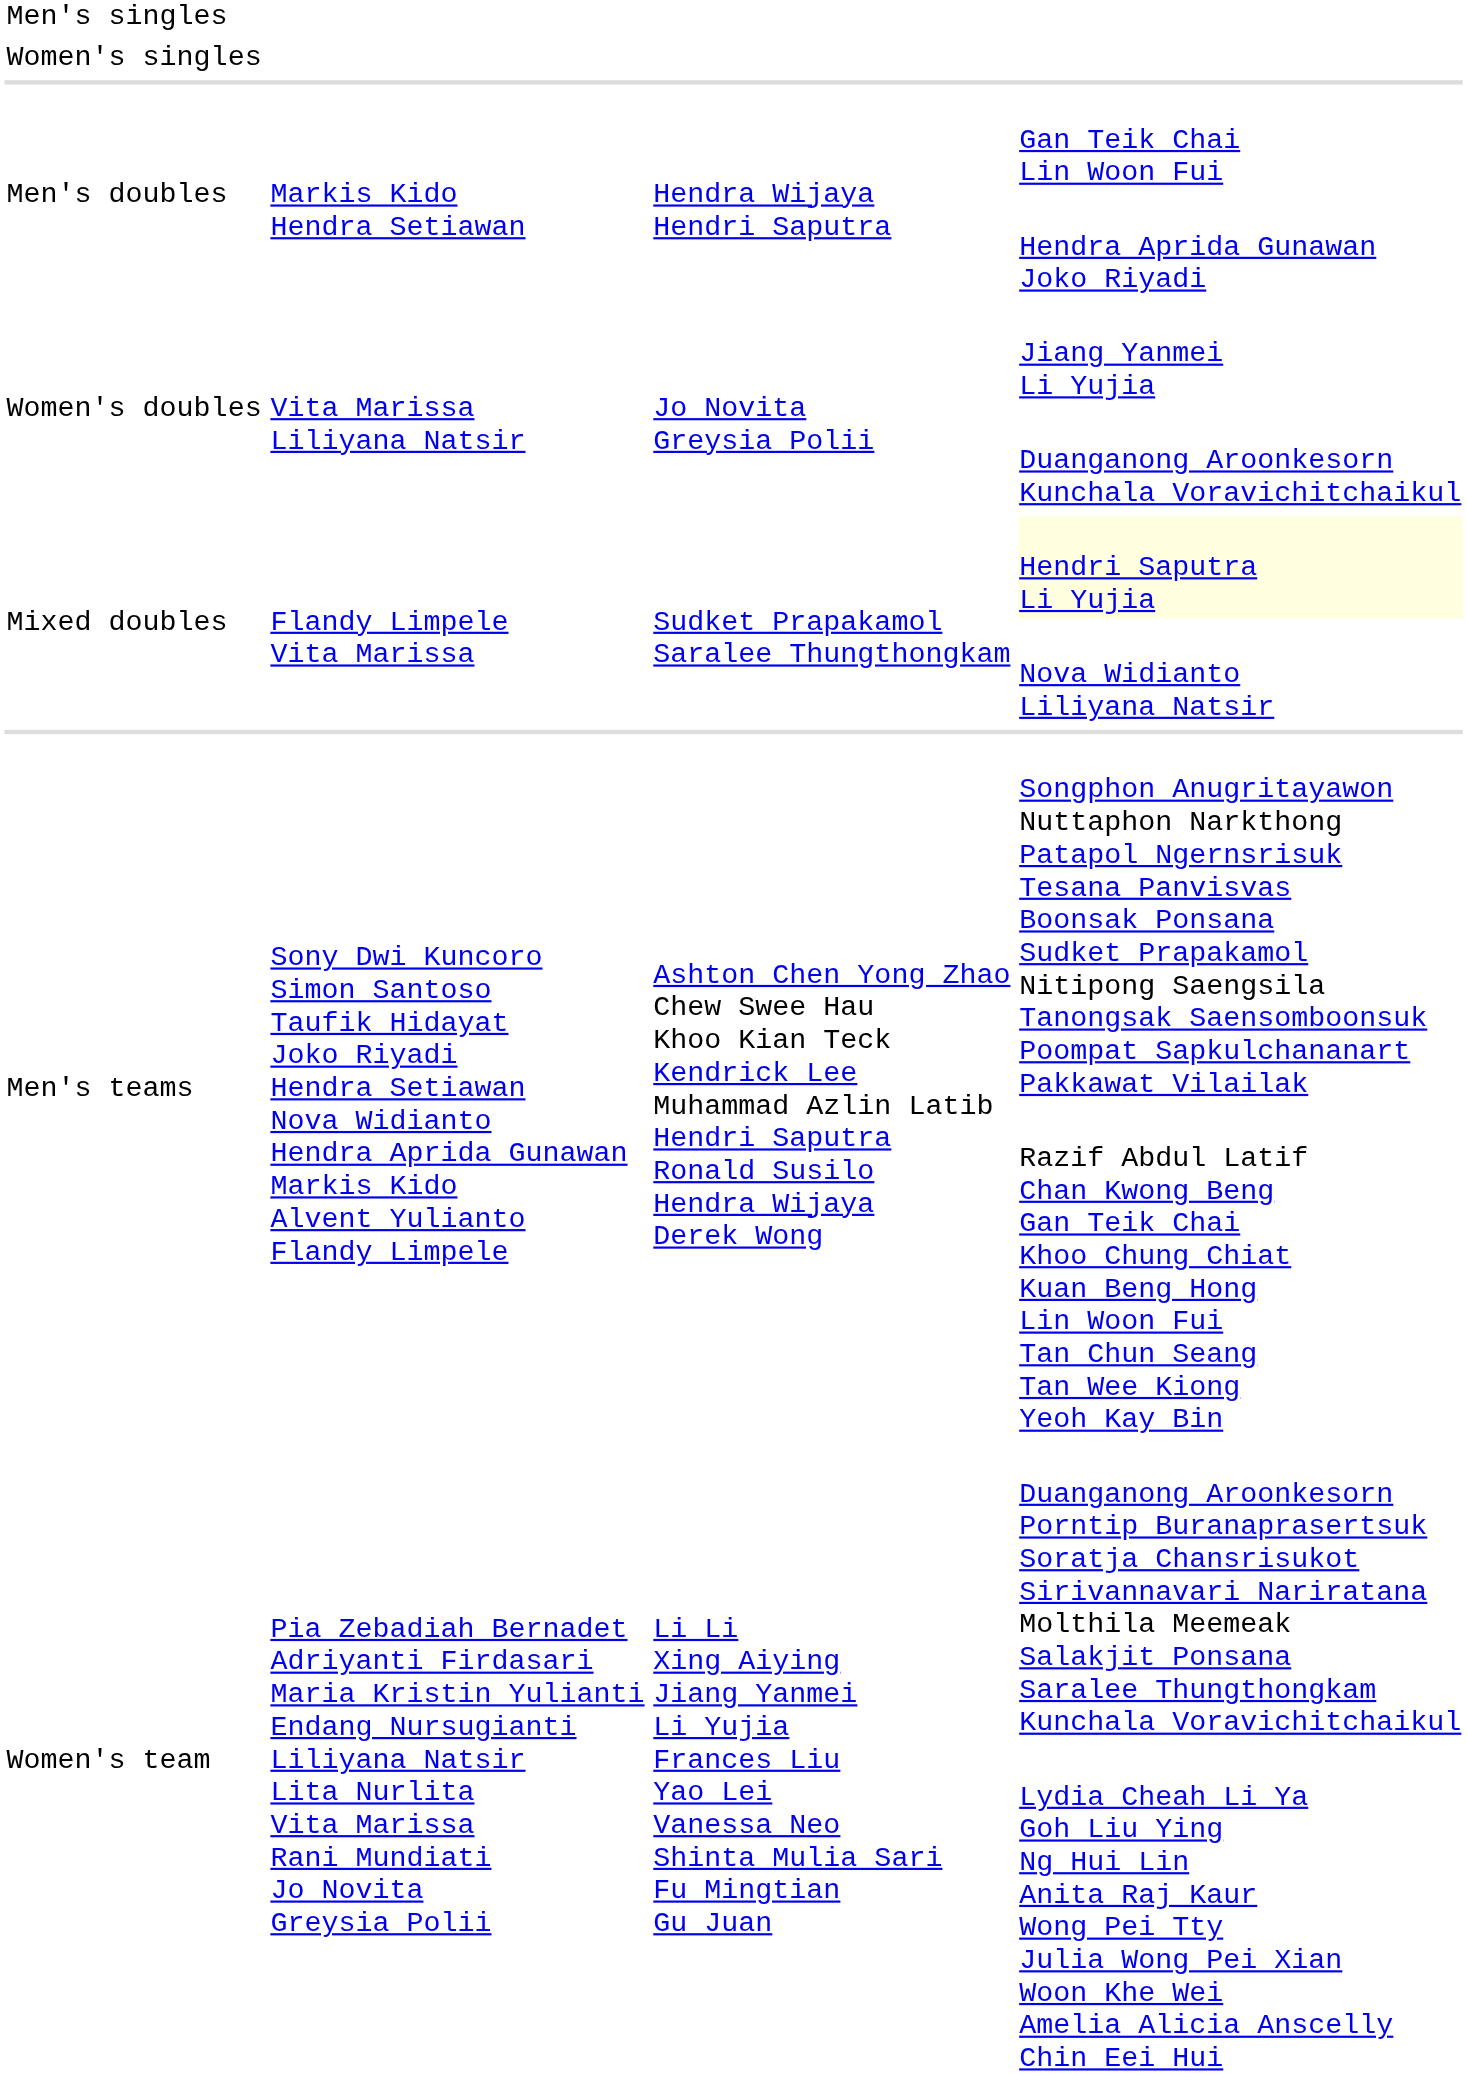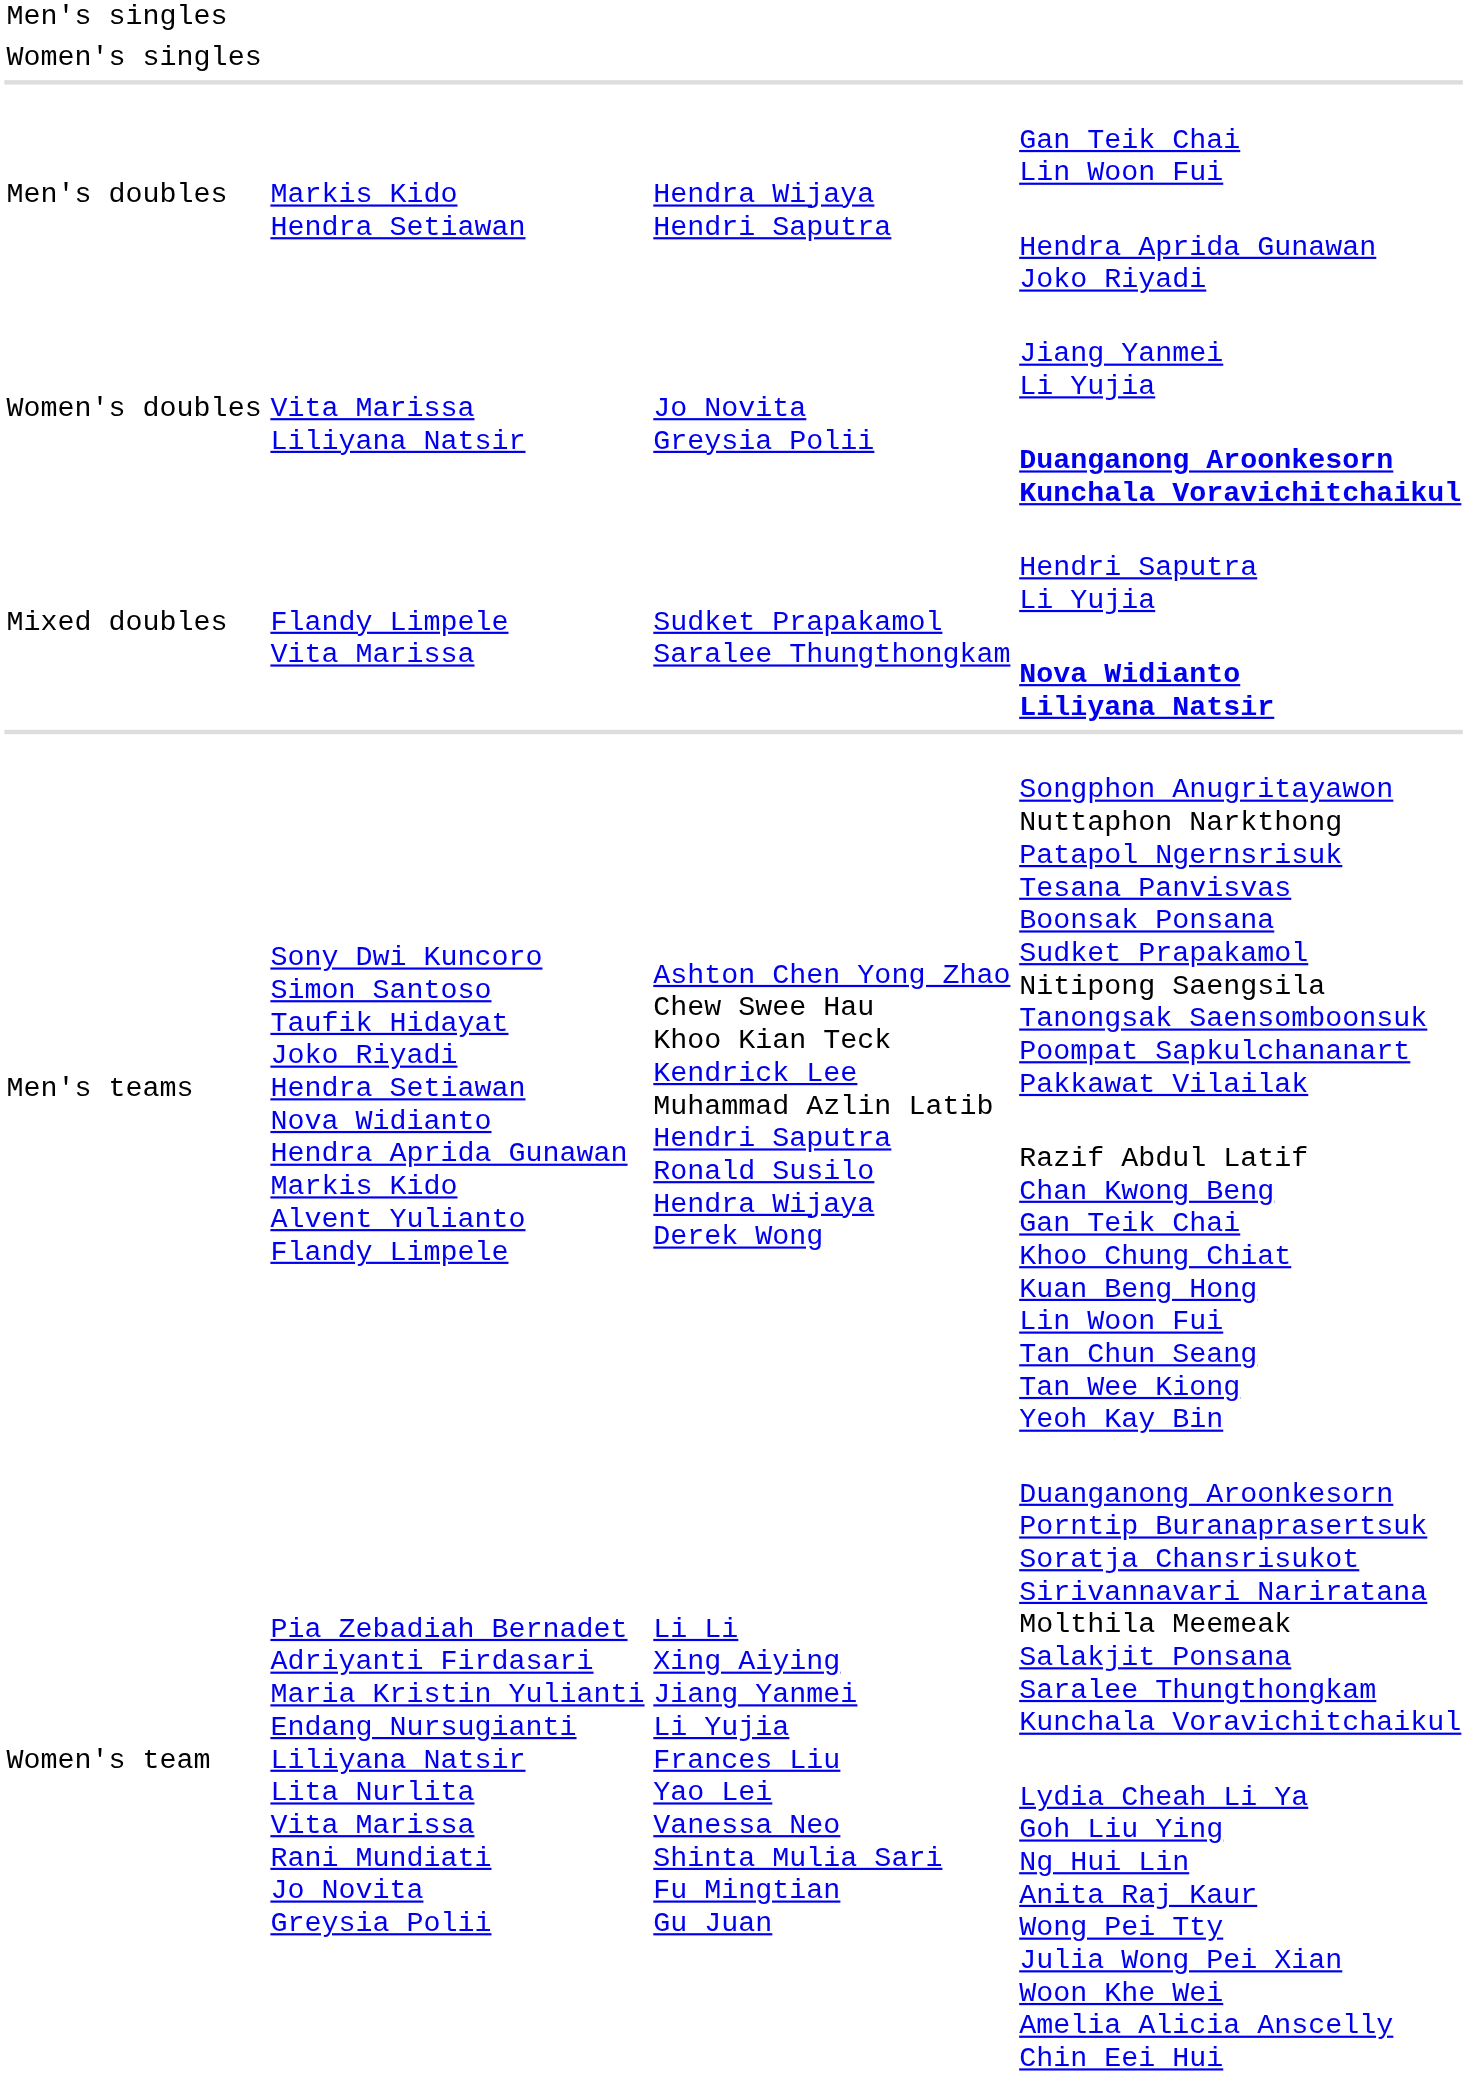(1240, 477) normal -> (1240, 477) bold
(1138, 584) lightyellow background -> (1138, 584) no background
(1147, 691) normal -> (1147, 691) bold
